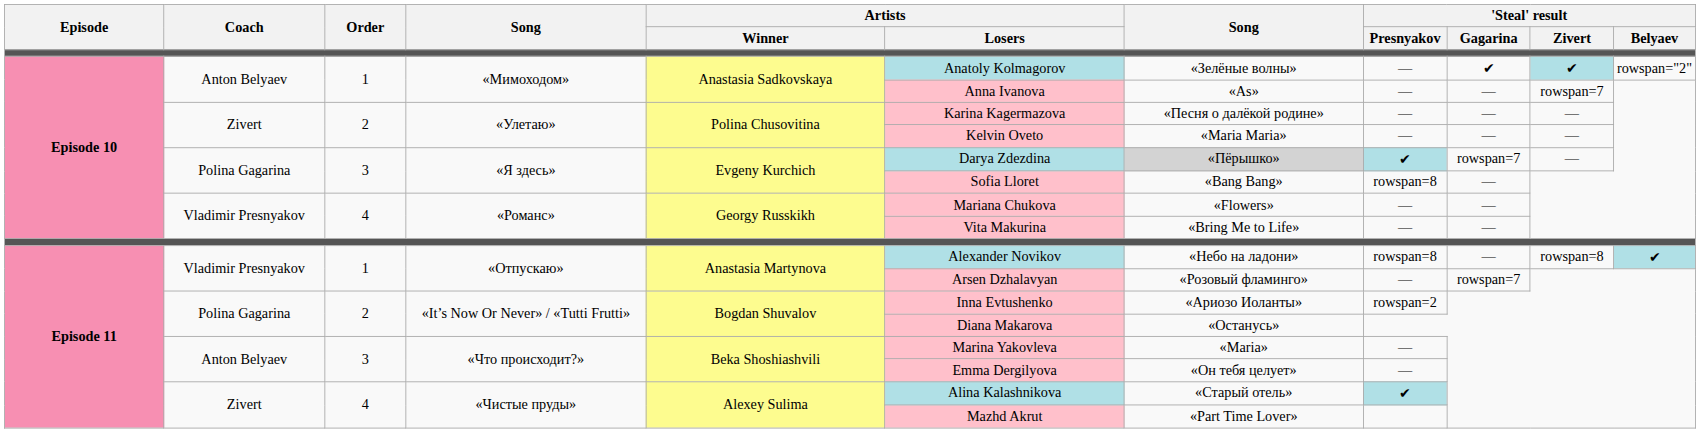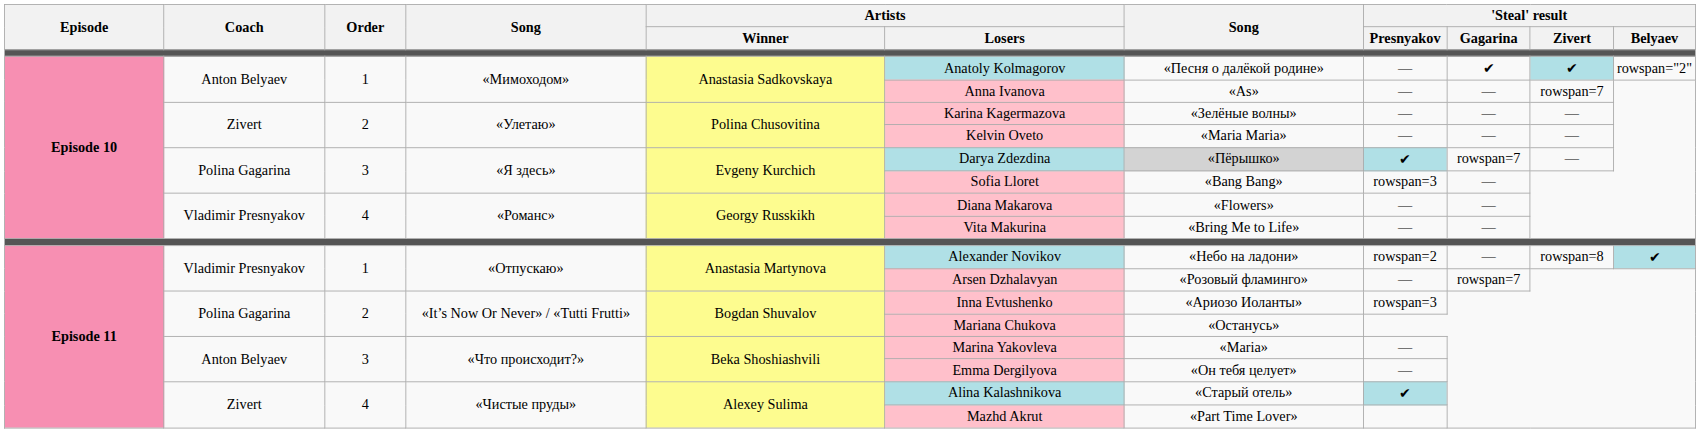(1244, 67) «Зелёные волны» -> (1244, 67) «Песня о далёкой родине»
(1244, 113) «Песня о далёкой родине» -> (1244, 113) «Зелёные волны»
(1405, 182) rowspan=8 -> (1405, 182) rowspan=3
(1005, 204) Mariana Chukova -> (1005, 204) Diana Makarova
(1405, 256) rowspan=8 -> (1405, 256) rowspan=2
(1405, 302) rowspan=2 -> (1405, 302) rowspan=3
(1005, 325) Diana Makarova -> (1005, 325) Mariana Chukova
